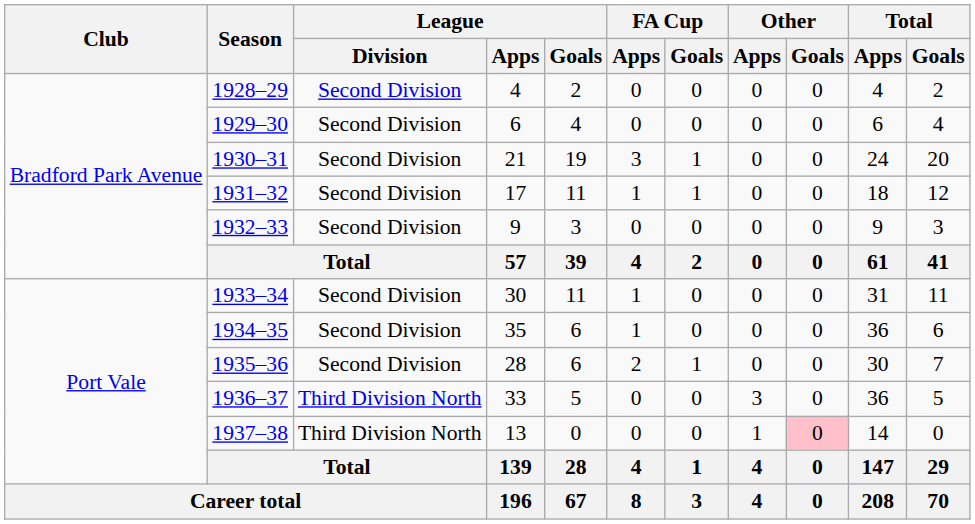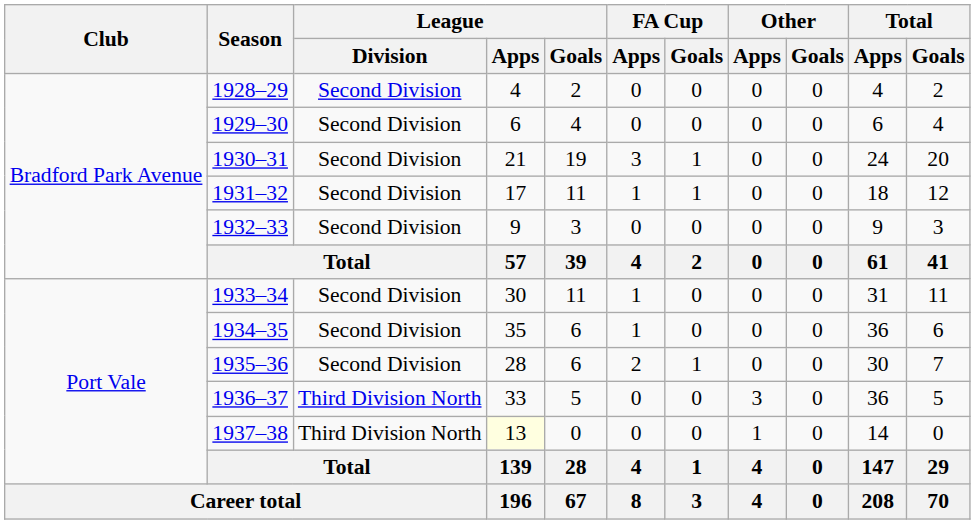(515, 432) no background -> (515, 432) lightyellow background
(817, 432) pink background -> (817, 432) no background
